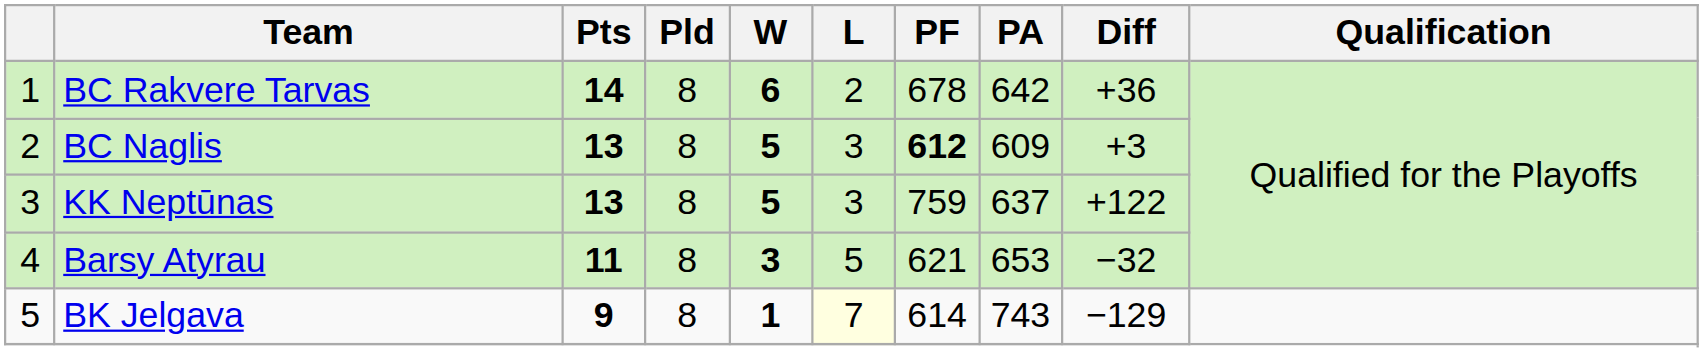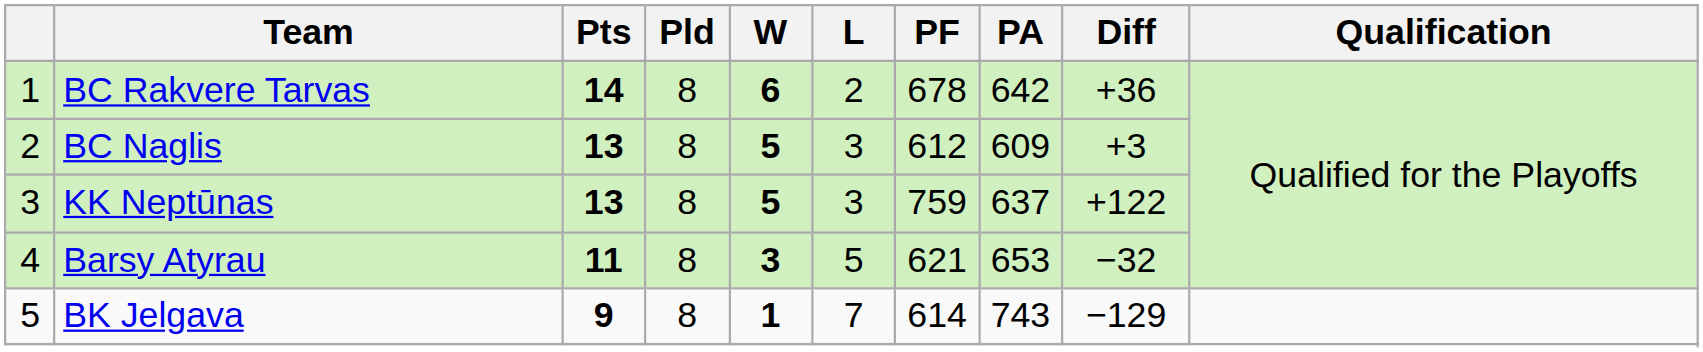(937, 145) bold -> (937, 145) normal
(854, 315) lightyellow background -> (854, 315) no background
